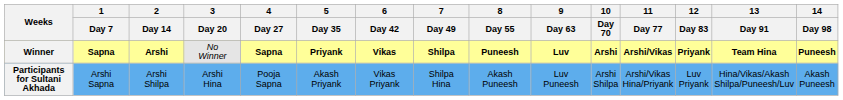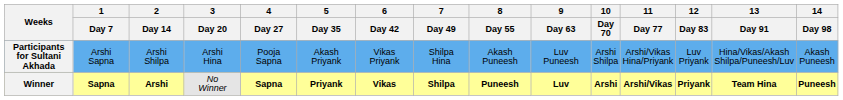rows swapped: (39, 79) <-> (39, 51)
